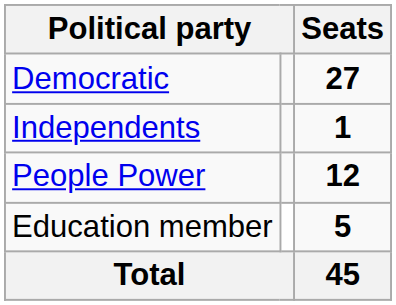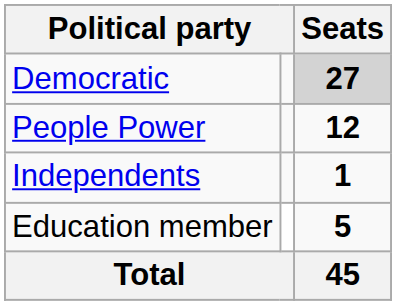(343, 78) no background -> (343, 78) lightgrey background
rows swapped: (109, 176) <-> (106, 127)
